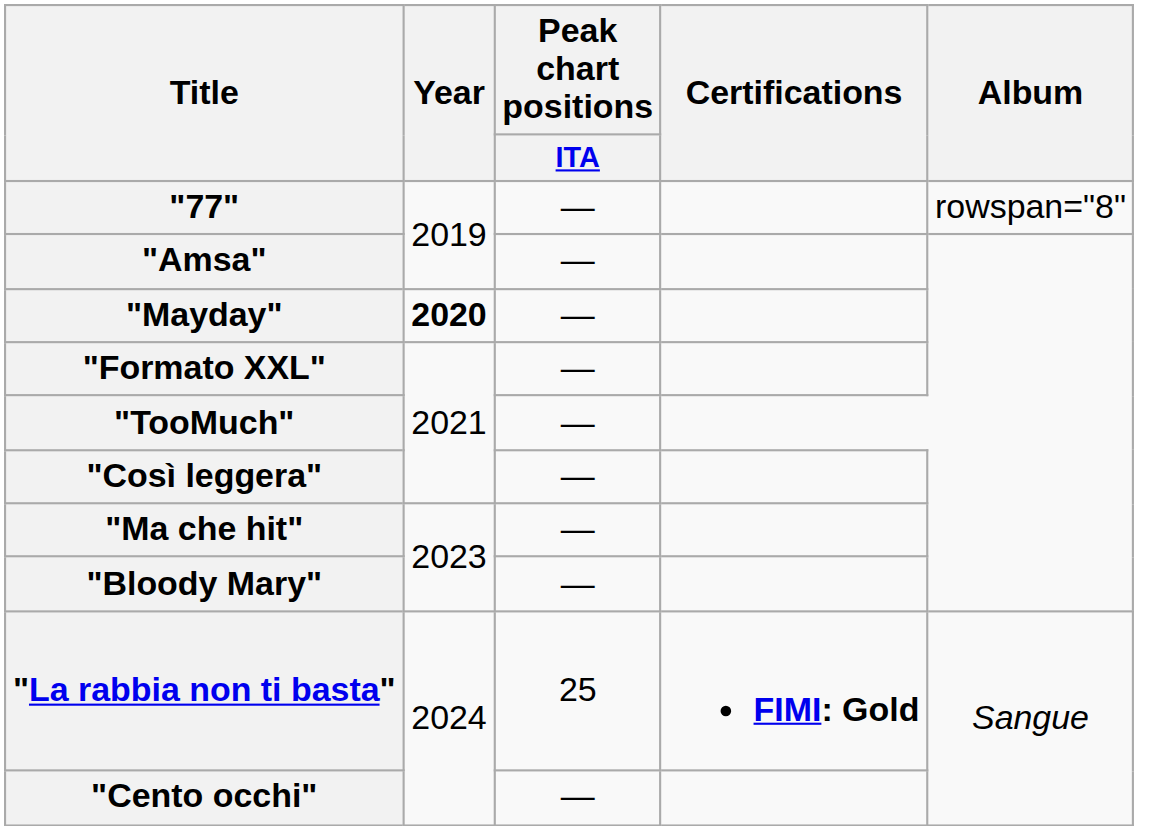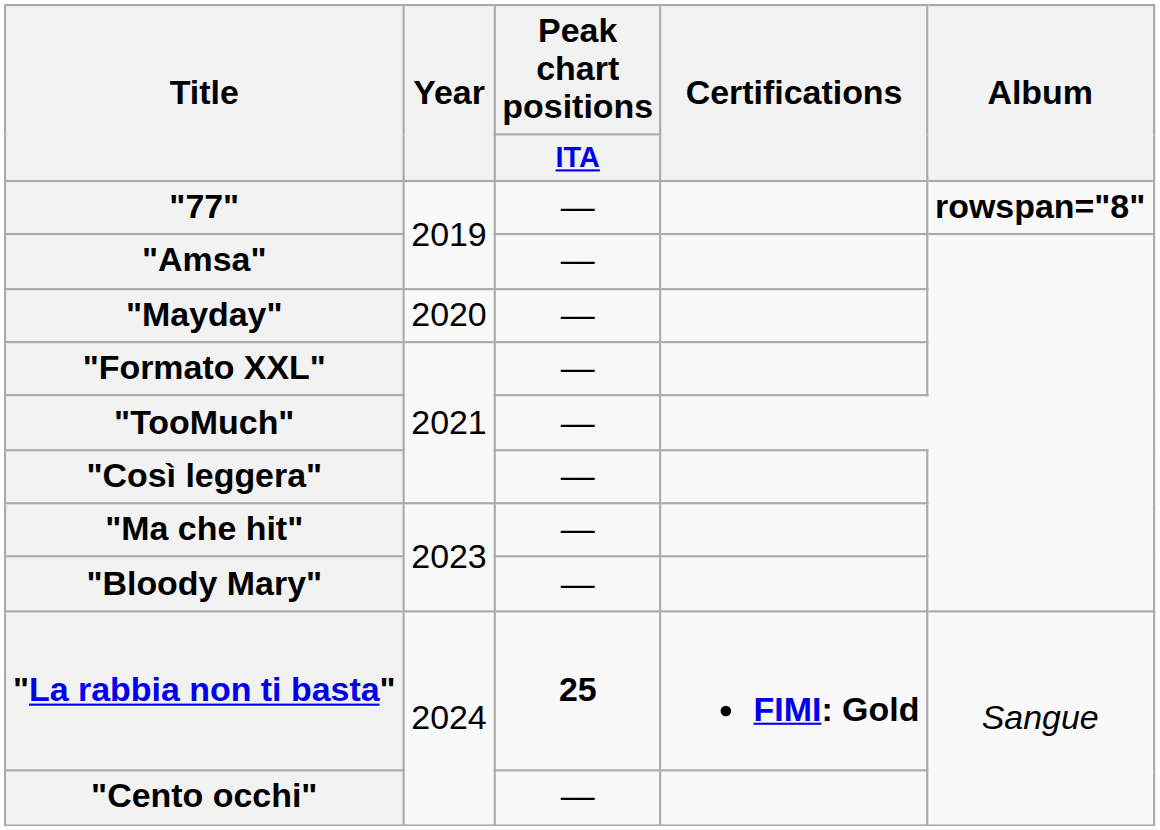(1030, 206) normal -> (1040, 206) bold
(449, 314) bold -> (449, 314) normal
(578, 690) normal -> (578, 690) bold
